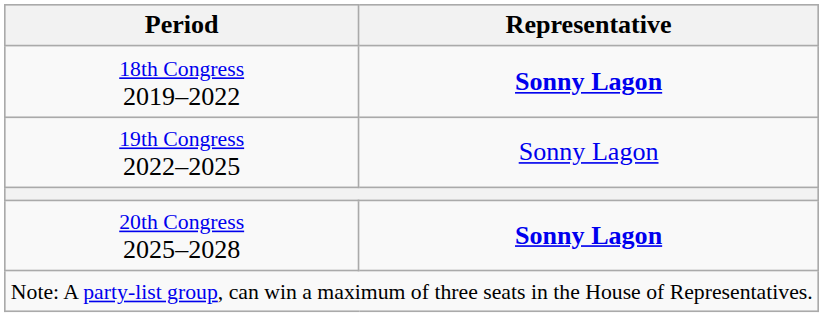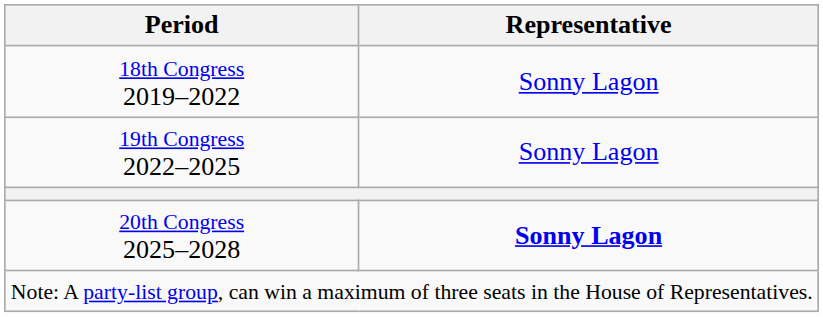(589, 81) bold -> (589, 81) normal
